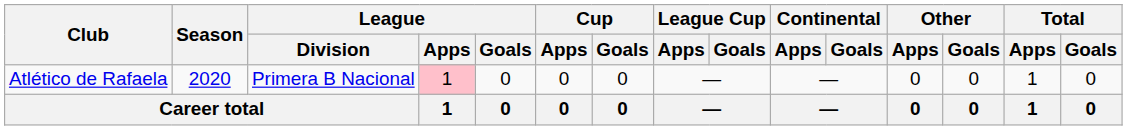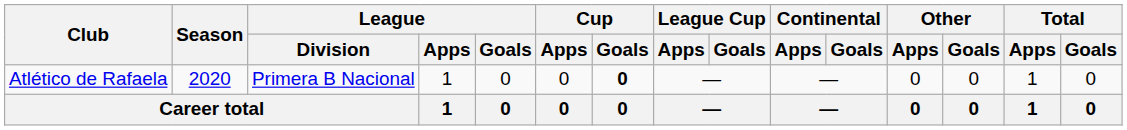(447, 79) pink background -> (447, 79) no background
(623, 79) normal -> (623, 79) bold
